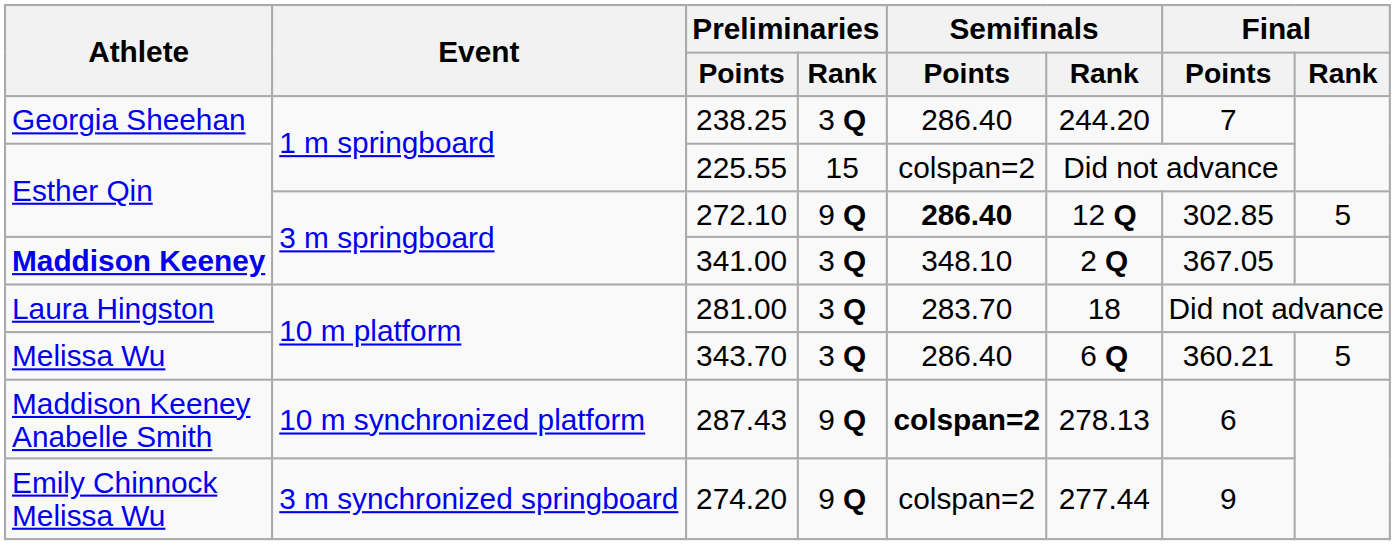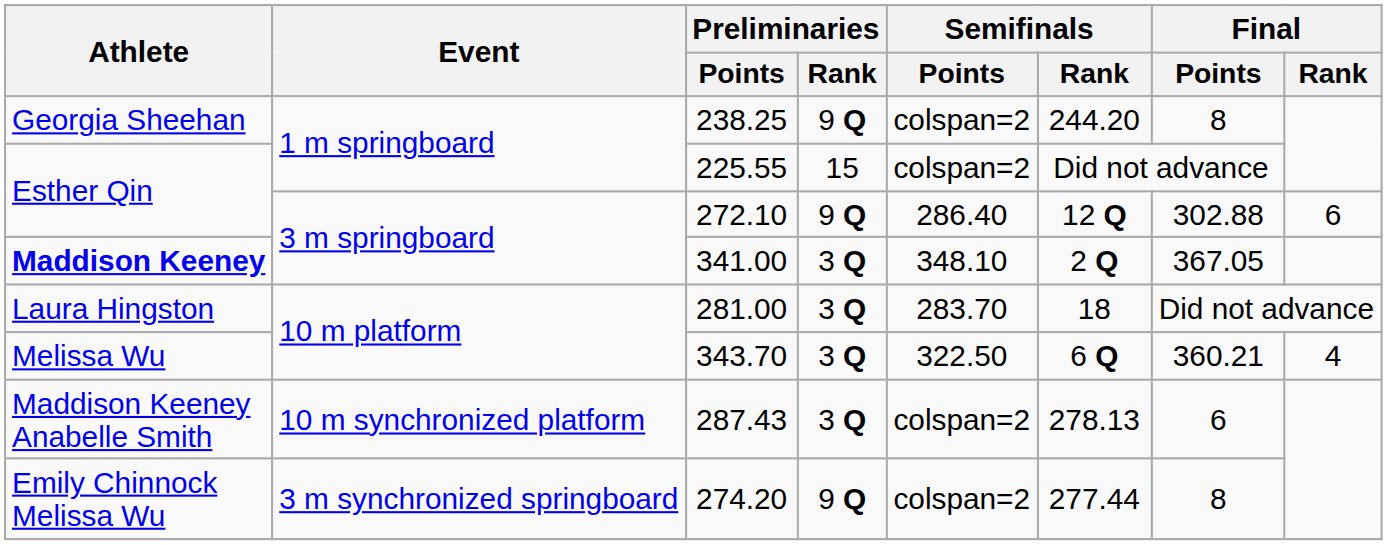(842, 121) 3 Q -> (842, 121) 9 Q
(967, 121) 286.40 -> (962, 121) colspan=2
(1228, 121) 7 -> (1218, 121) 8
(967, 215) bold -> (962, 215) normal
(1228, 215) 302.85 -> (1218, 215) 302.88
(1343, 215) 5 -> (1333, 215) 6
(967, 356) 286.40 -> (962, 356) 322.50
(1343, 356) 5 -> (1333, 356) 4
(842, 420) 9 Q -> (842, 420) 3 Q
(967, 420) bold -> (962, 420) normal
(1228, 500) 9 -> (1218, 500) 8
